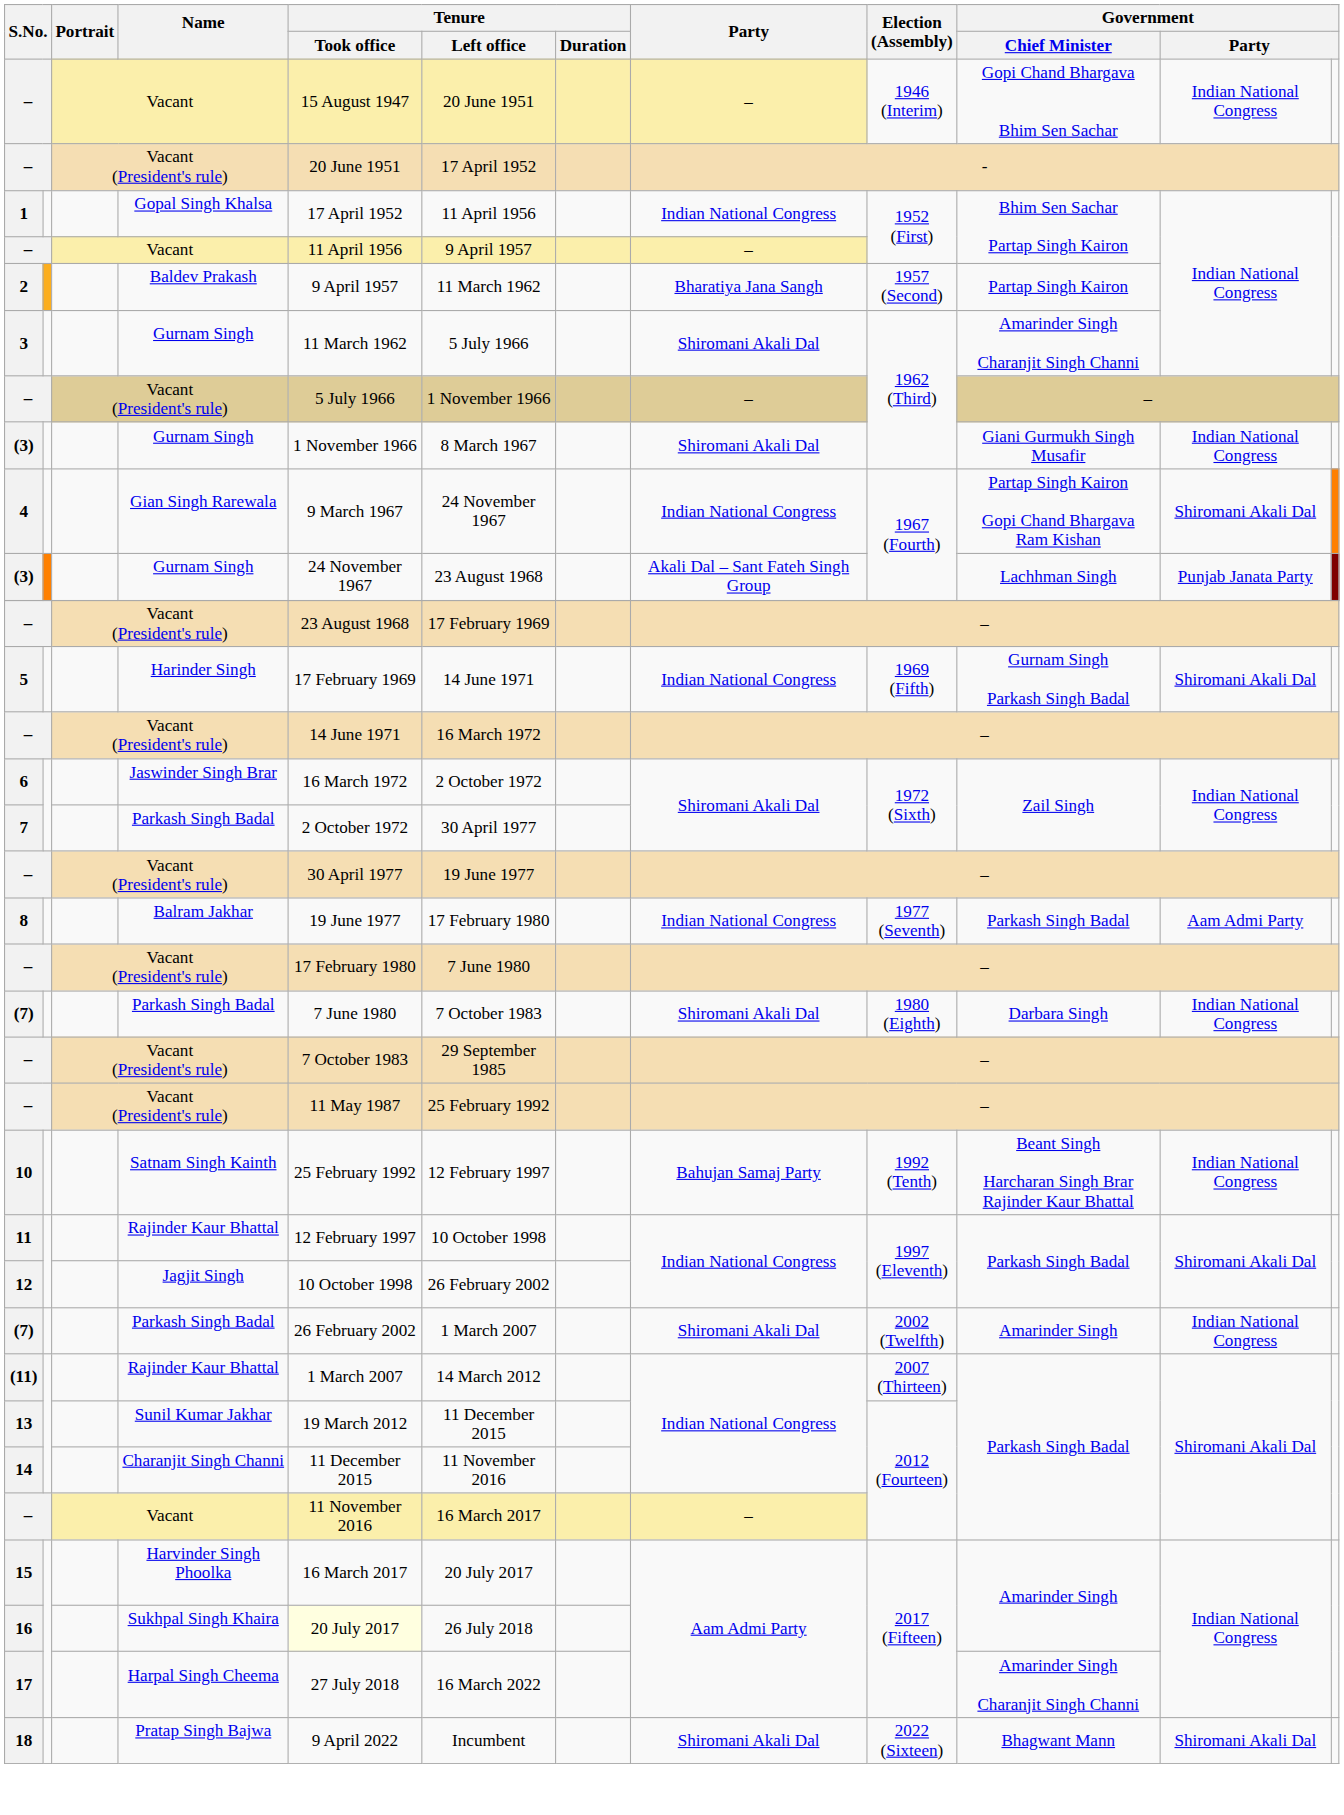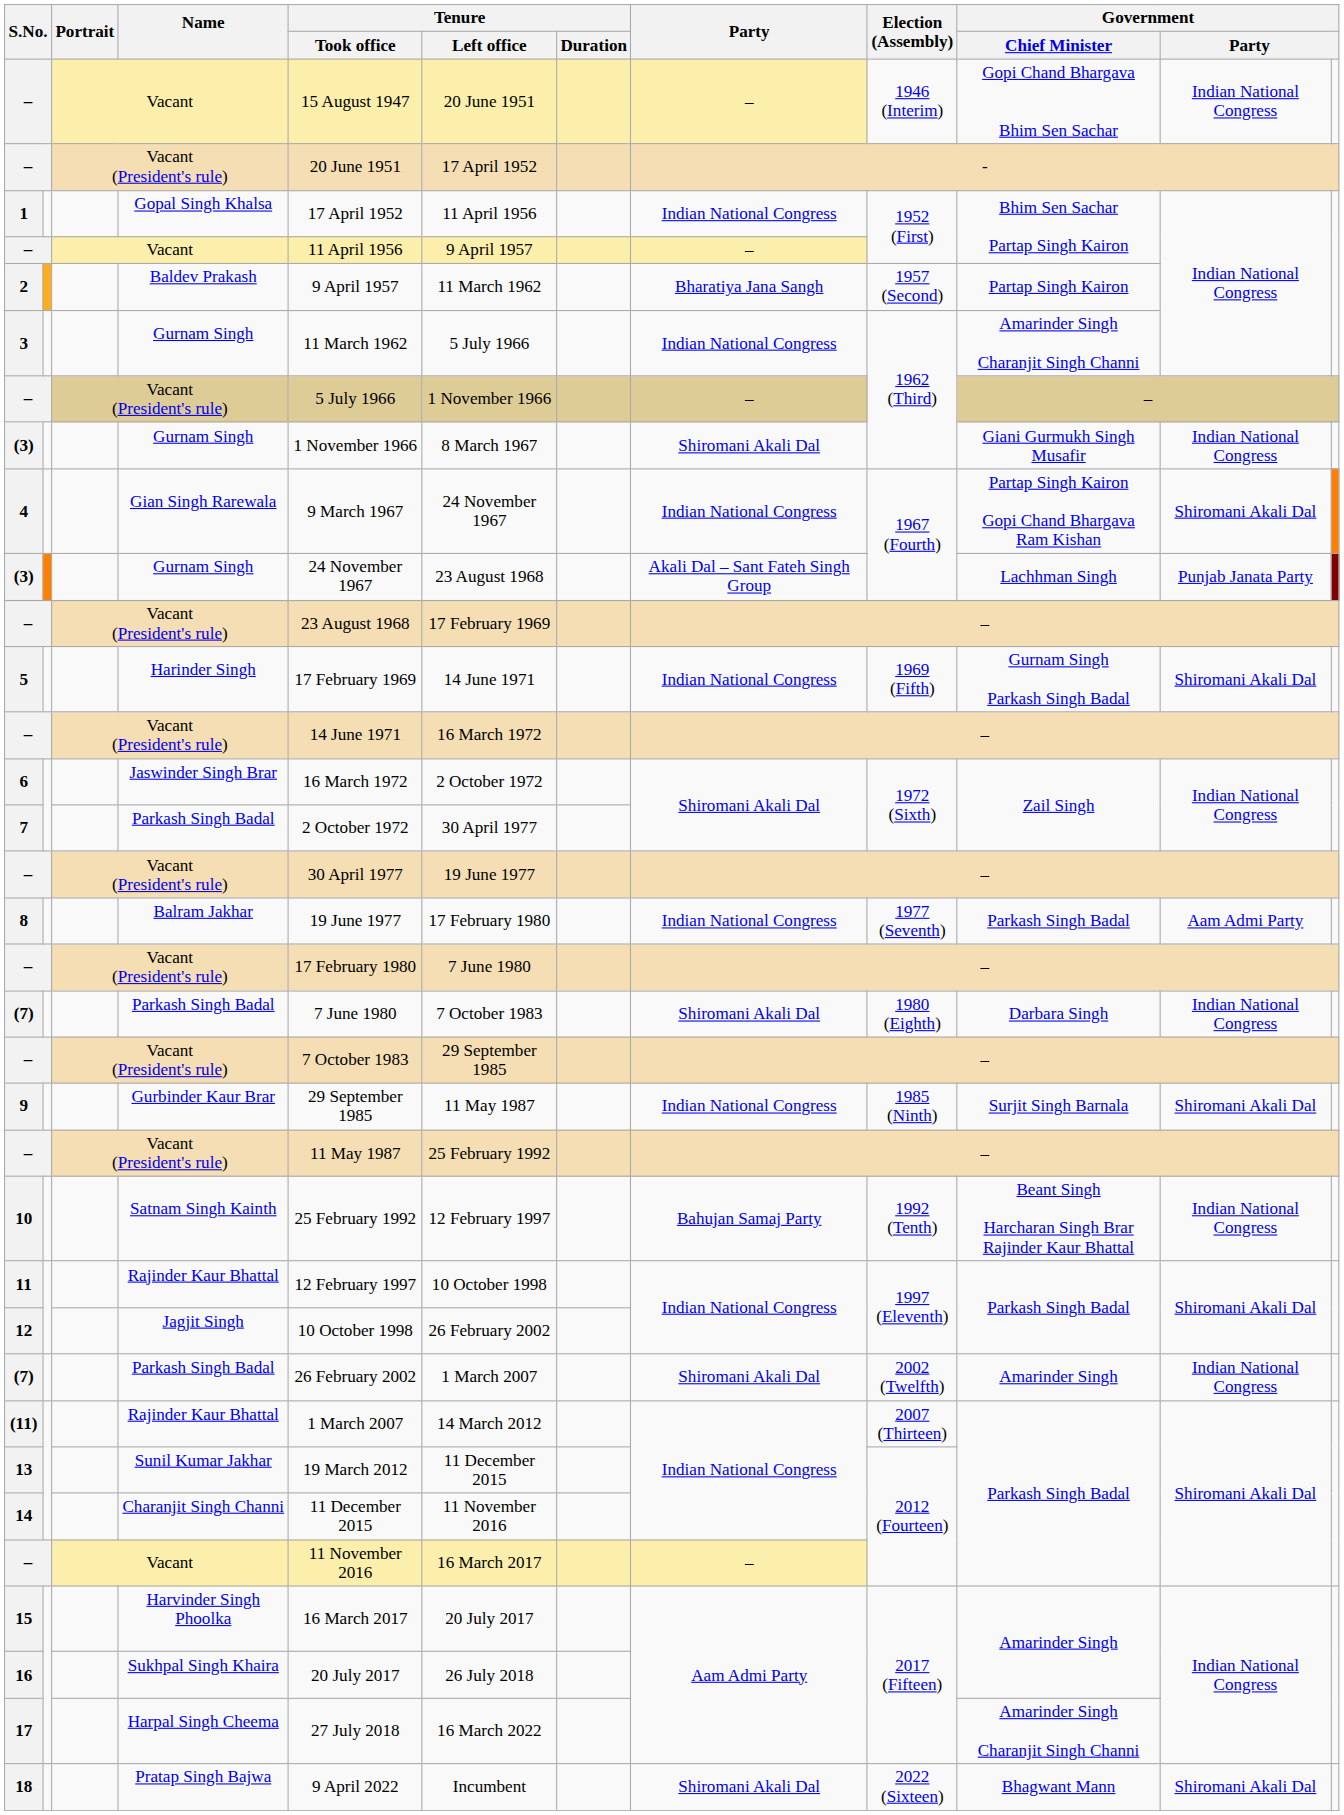(749, 342) Shiromani Akali Dal -> (749, 342) Indian National Congress
+ row: (24, 1106)
(355, 1628) lightyellow background -> (355, 1674) no background
